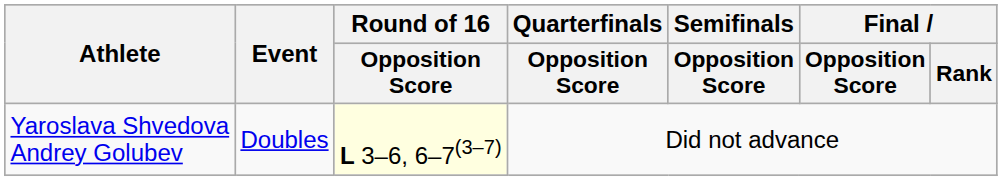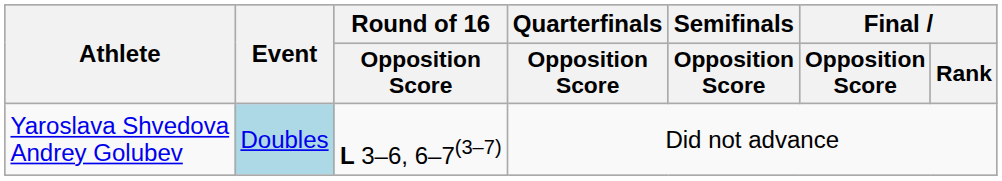(285, 140) no background -> (285, 140) lightblue background
(421, 153) lightyellow background -> (421, 153) no background
